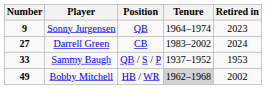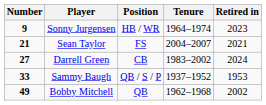(141, 28) QB -> (141, 28) HB / WR
+ row: (81, 44)
(141, 76) HB / WR -> (141, 92) QB
(188, 76) lightgrey background -> (188, 92) no background
